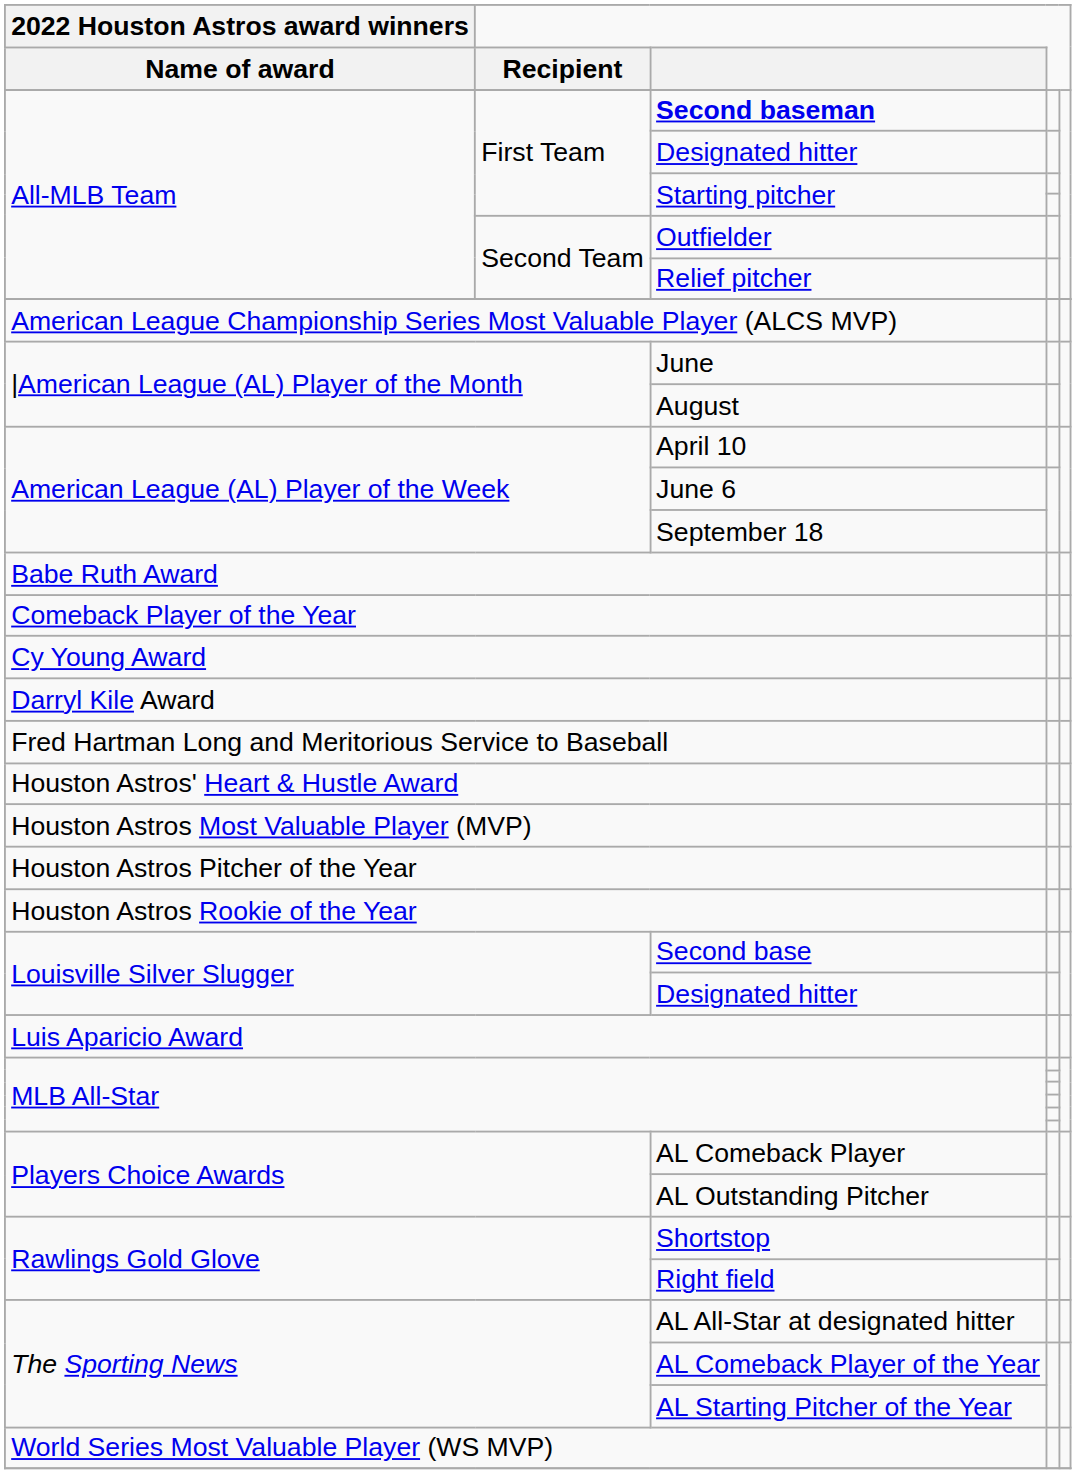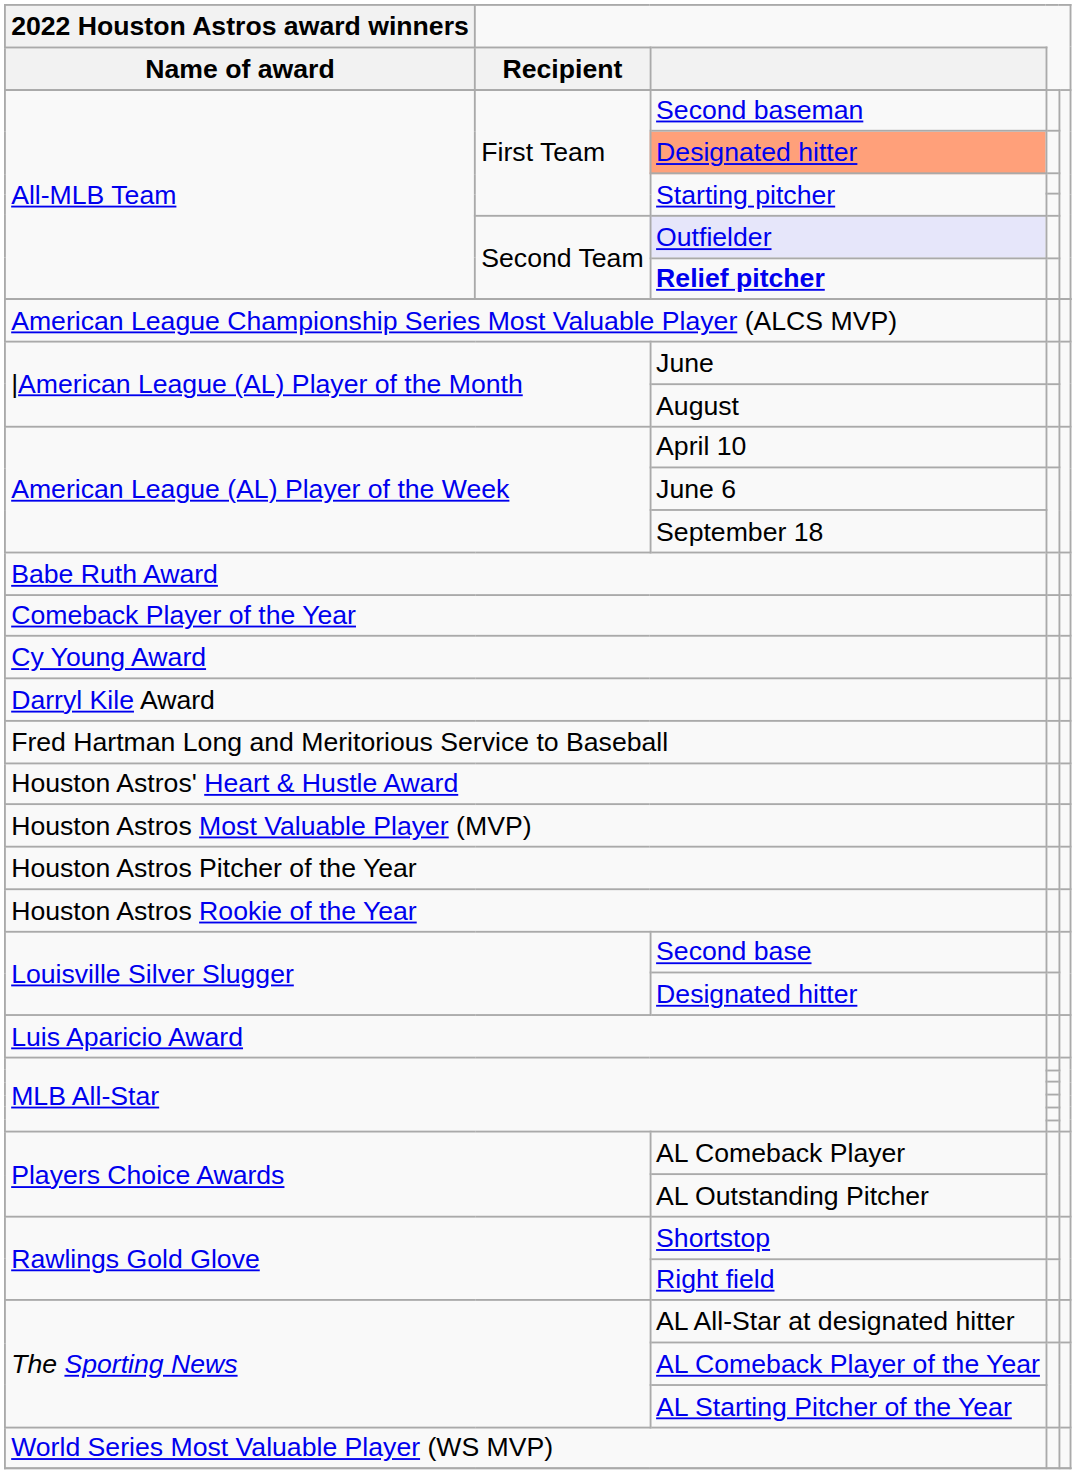(766, 111) bold -> (760, 111) normal
(757, 153) no background -> (757, 153) lightsalmon background
(714, 237) no background -> (714, 237) lavender background
(734, 279) normal -> (740, 279) bold
